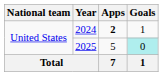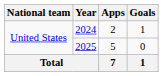(113, 29) bold -> (113, 29) normal
(143, 46) paleturquoise background -> (143, 46) no background
